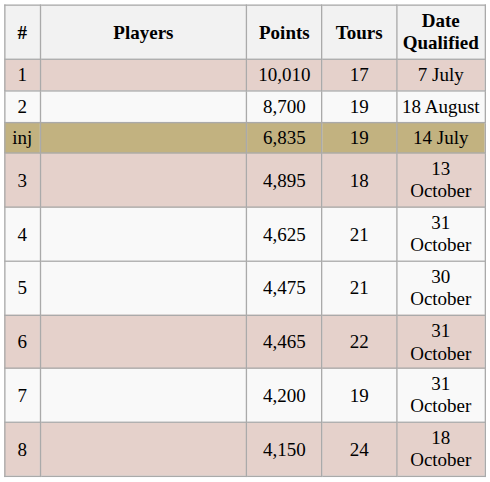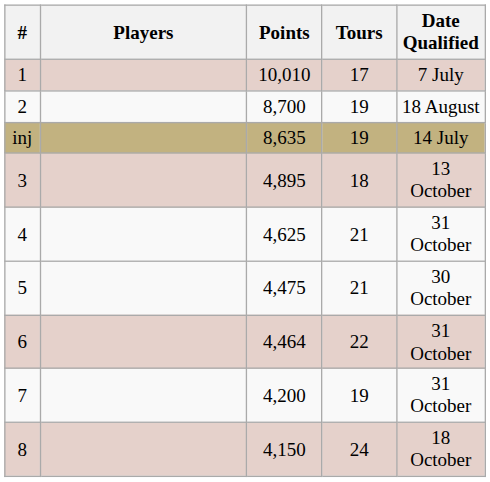(284, 137) 6,835 -> (284, 137) 8,635
(284, 341) 4,465 -> (284, 341) 4,464
